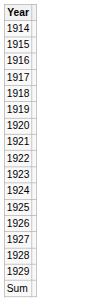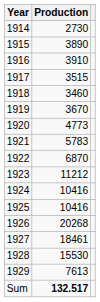+ column: (61, 12)
